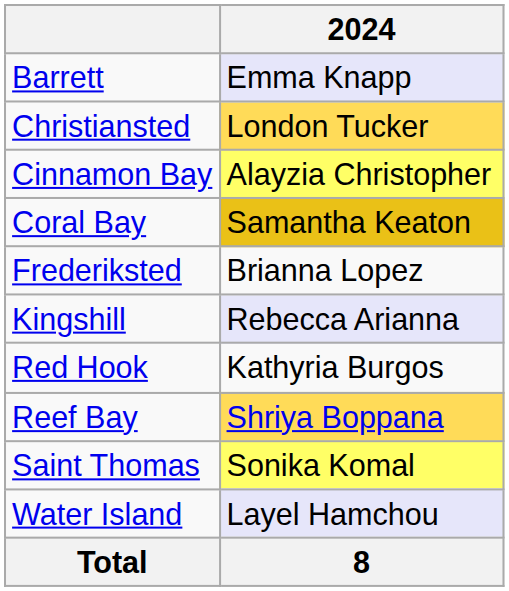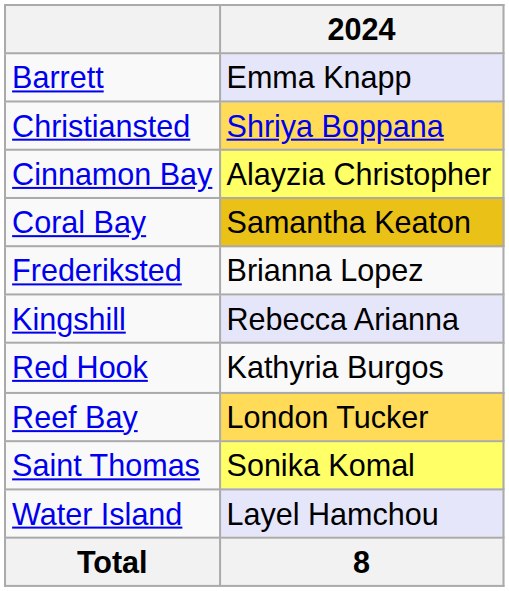(328, 126) London Tucker -> (335, 126) Shriya Boppana
(335, 416) Shriya Boppana -> (328, 416) London Tucker
